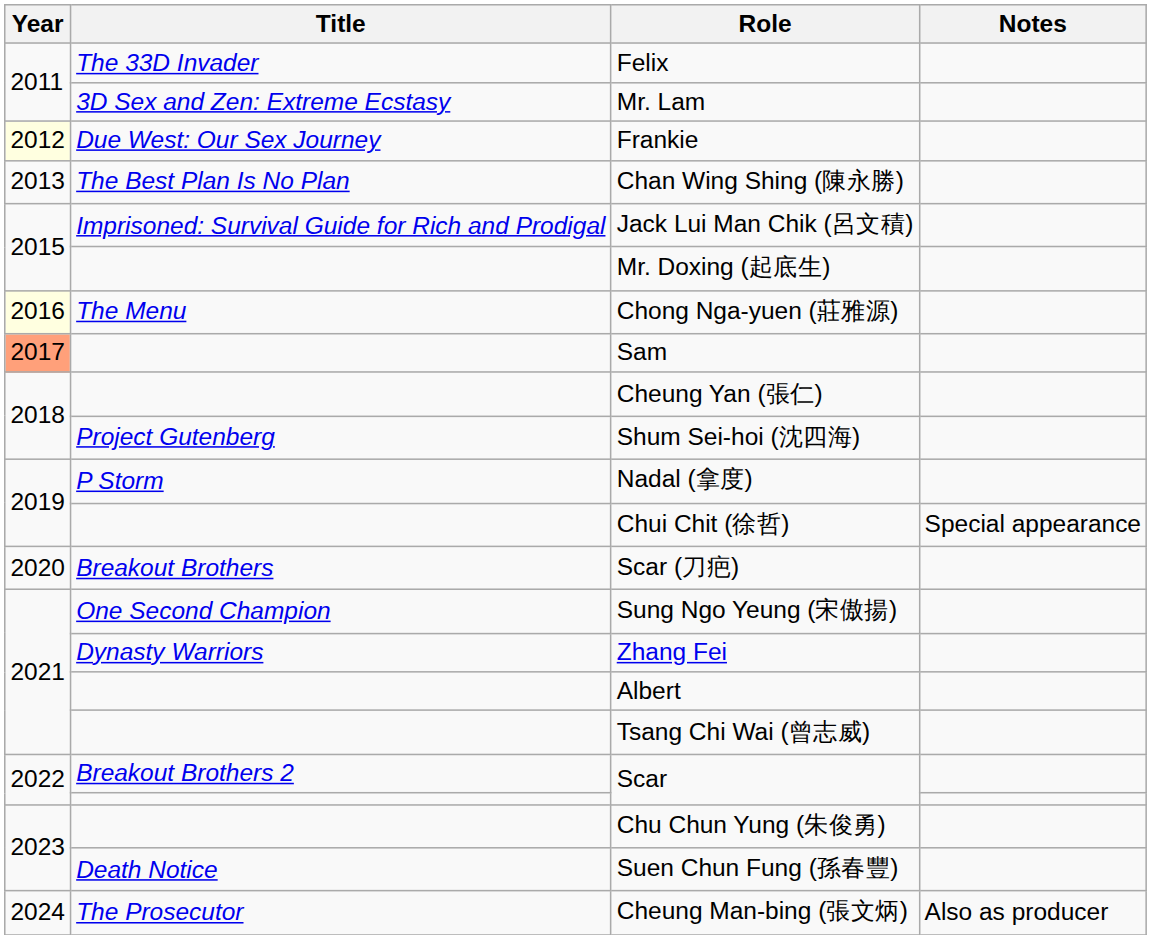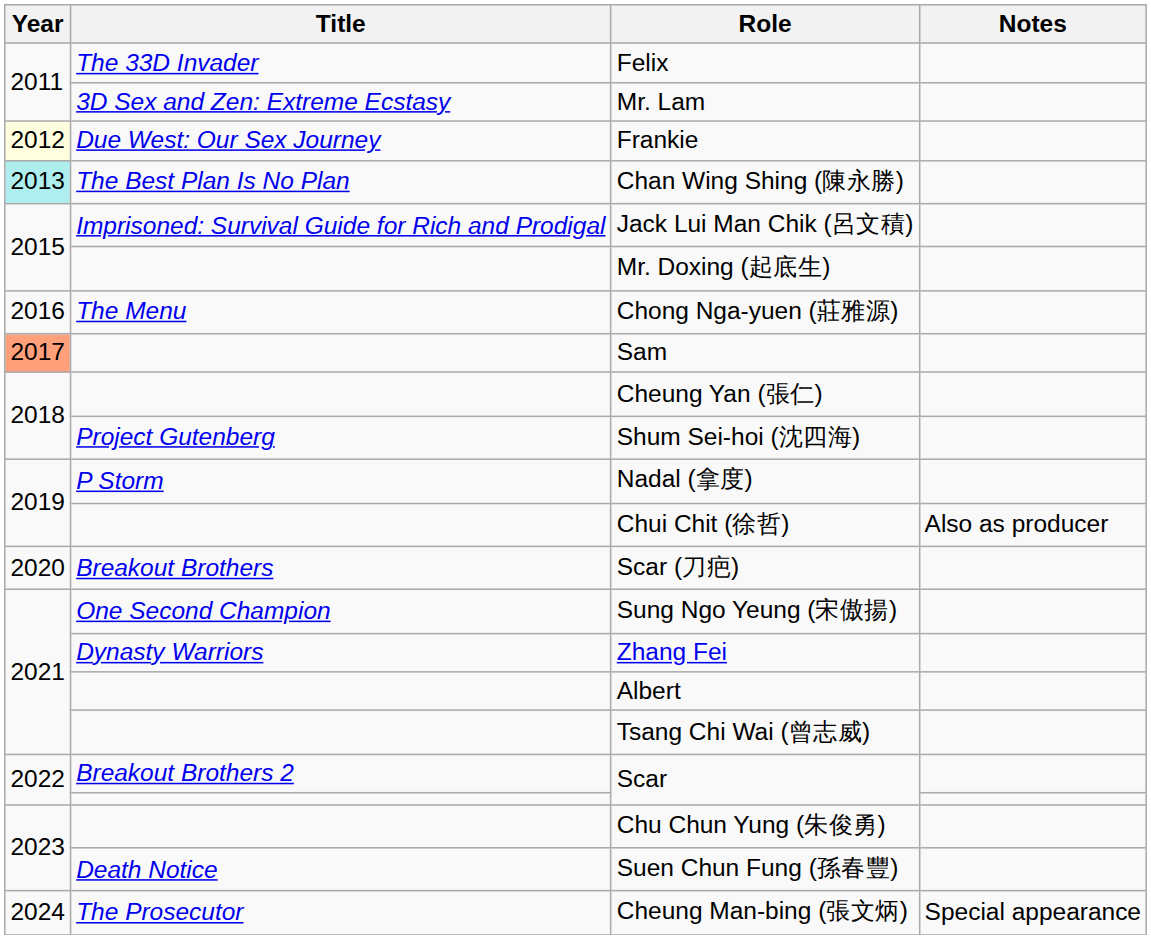(38, 181) no background -> (38, 181) paleturquoise background
(38, 311) lightyellow background -> (38, 311) no background
(1033, 524) Special appearance -> (1016, 524) Also as producer
(1016, 912) Also as producer -> (1033, 912) Special appearance
